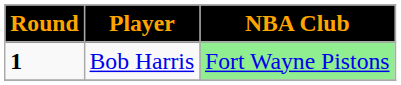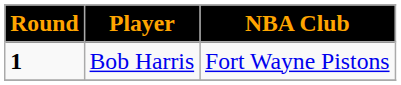(297, 60) lightgreen background -> (297, 60) no background
